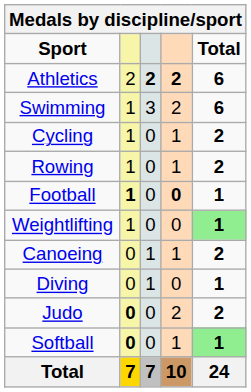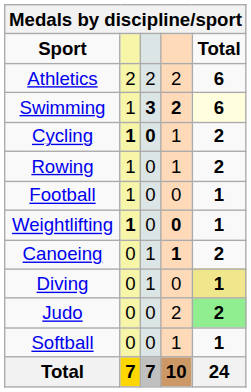(151, 78) bold -> (151, 78) normal
(176, 78) bold -> (176, 78) normal
(151, 107) normal -> (151, 107) bold
(176, 107) normal -> (176, 107) bold
(219, 107) no background -> (219, 107) lightyellow background
(130, 136) normal -> (130, 136) bold
(151, 136) normal -> (151, 136) bold
(130, 195) bold -> (130, 195) normal
(176, 195) bold -> (176, 195) normal
(130, 225) normal -> (130, 225) bold
(176, 225) normal -> (176, 225) bold
(219, 225) lightgreen background -> (219, 225) no background
(176, 254) normal -> (176, 254) bold
(219, 283) no background -> (219, 283) khaki background
(130, 313) bold -> (130, 313) normal
(219, 313) no background -> (219, 313) lightgreen background
(130, 342) bold -> (130, 342) normal
(219, 342) lightgreen background -> (219, 342) no background
